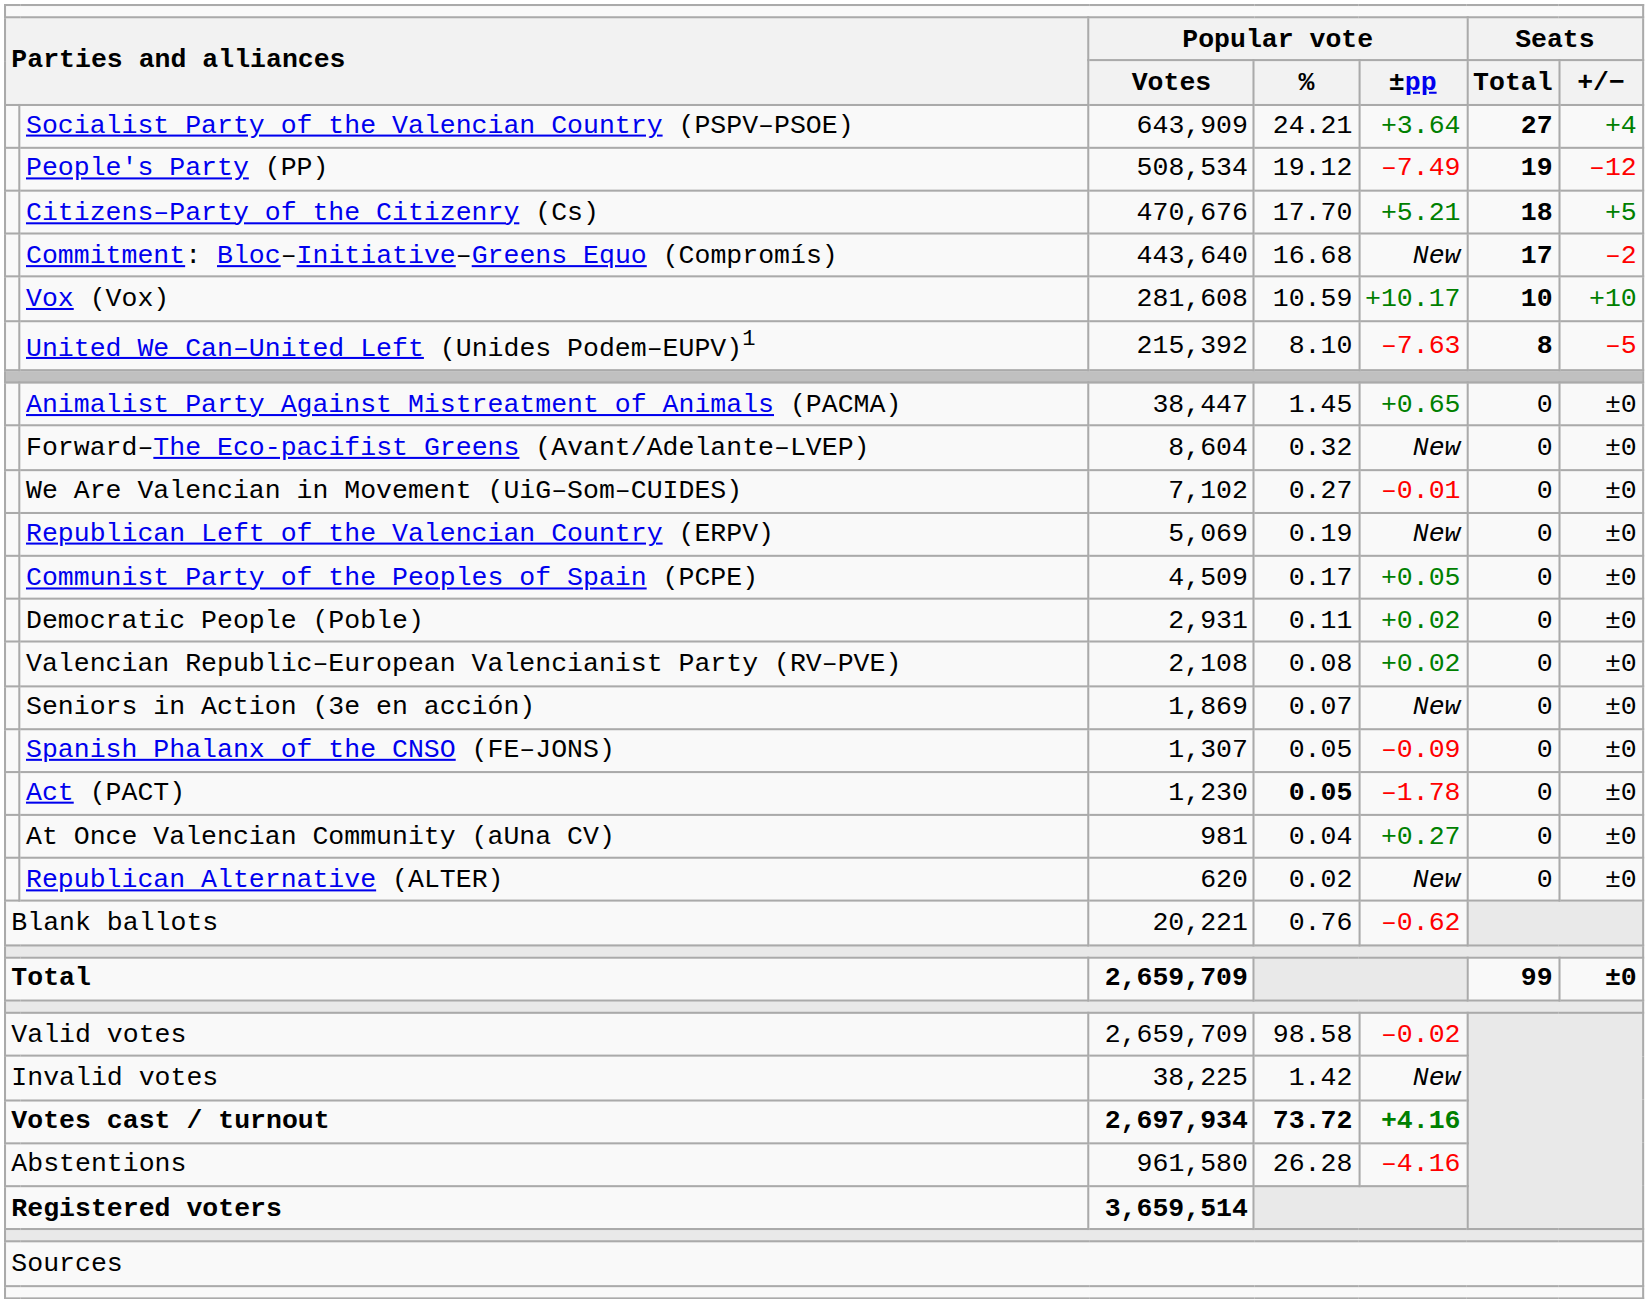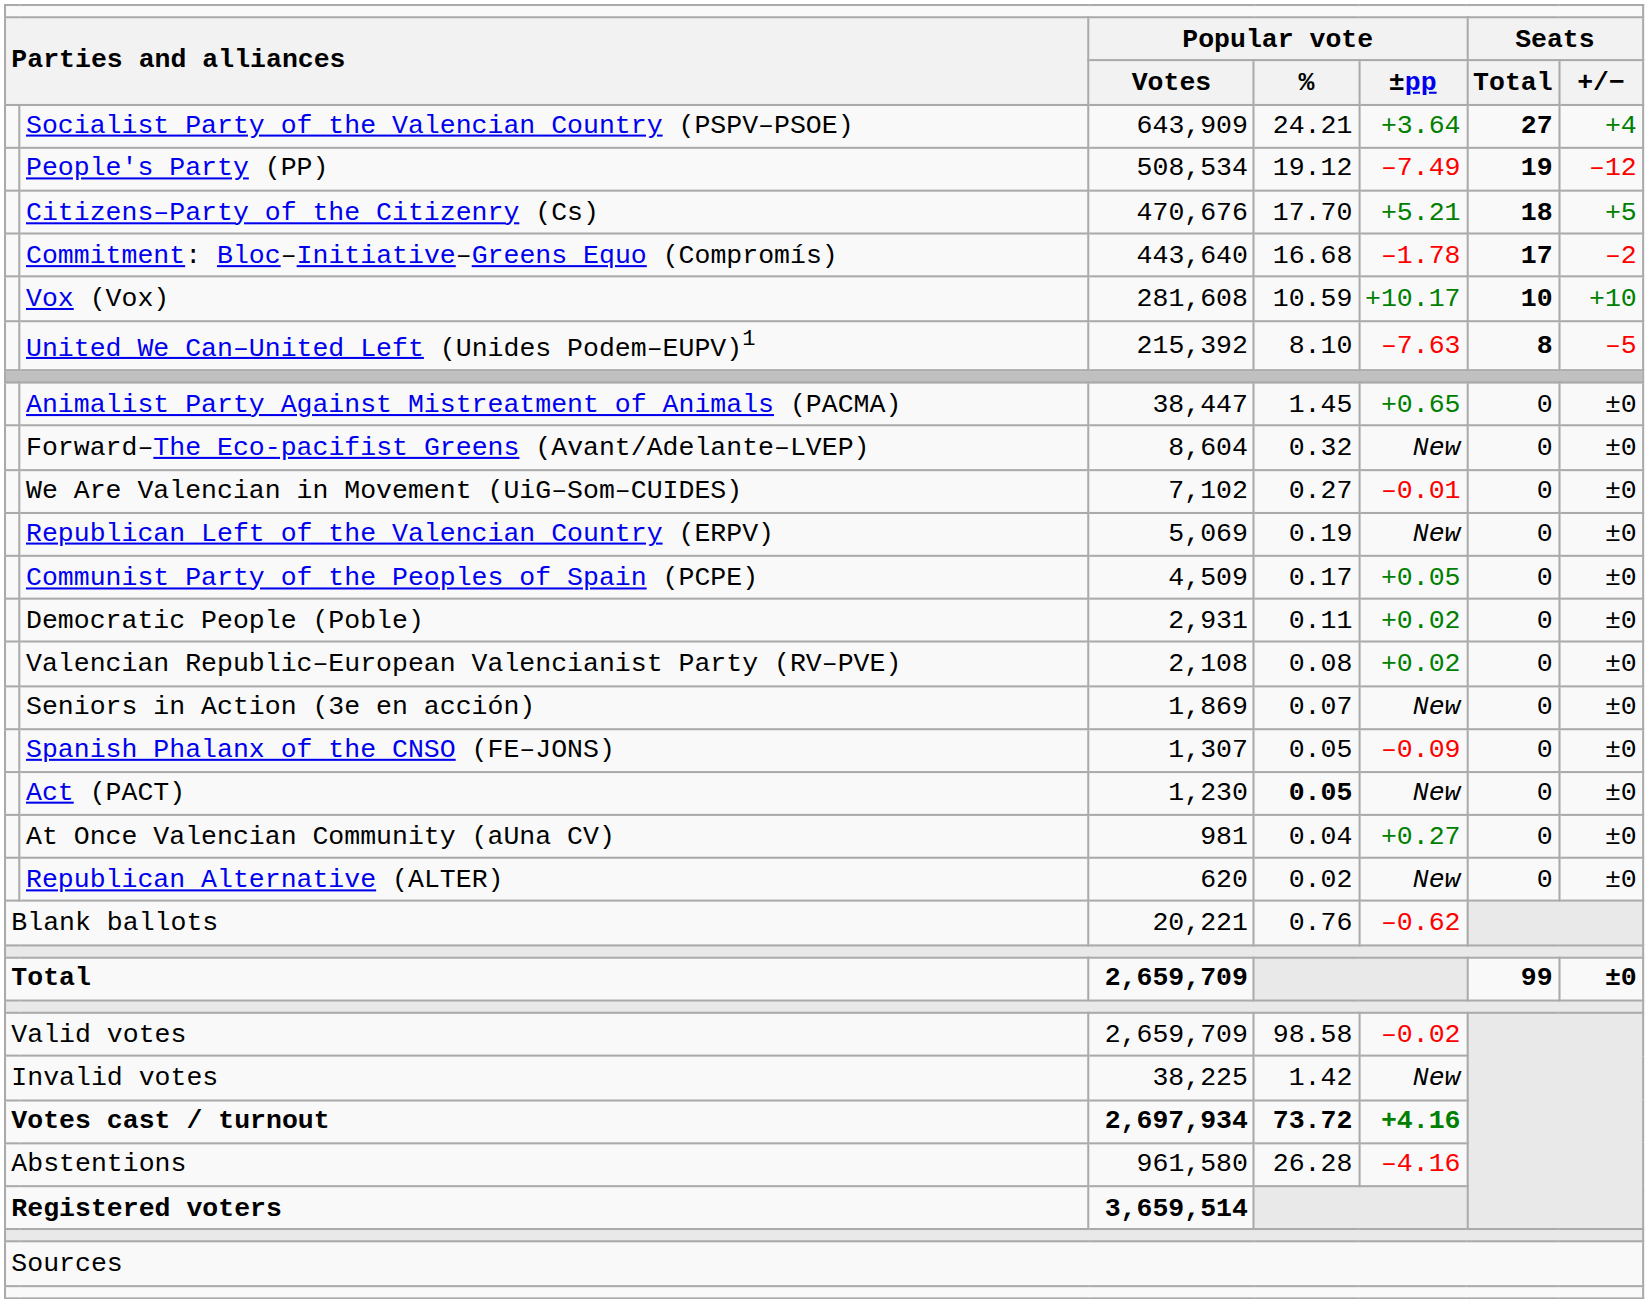(1437, 255) New -> (1421, 255) –1.78
(1421, 793) –1.78 -> (1437, 793) New
